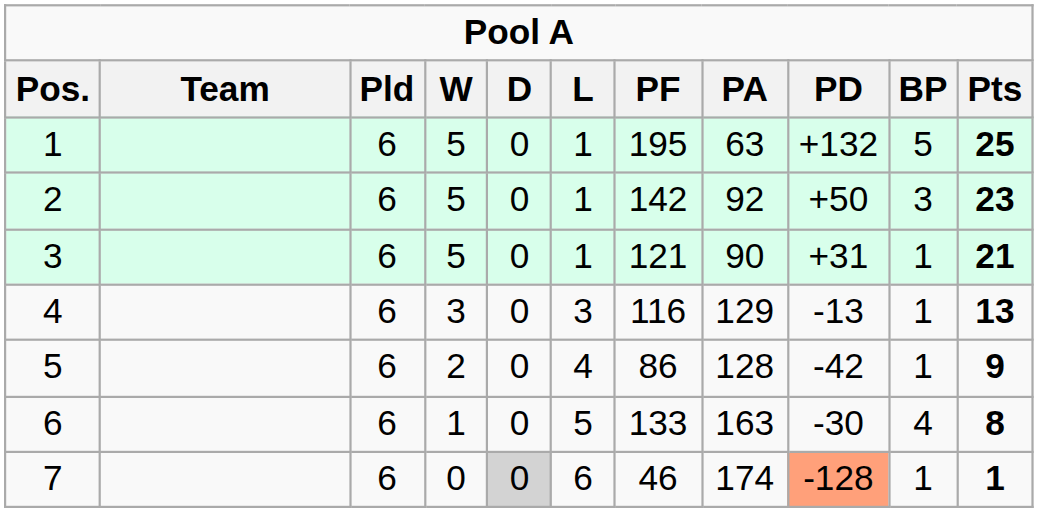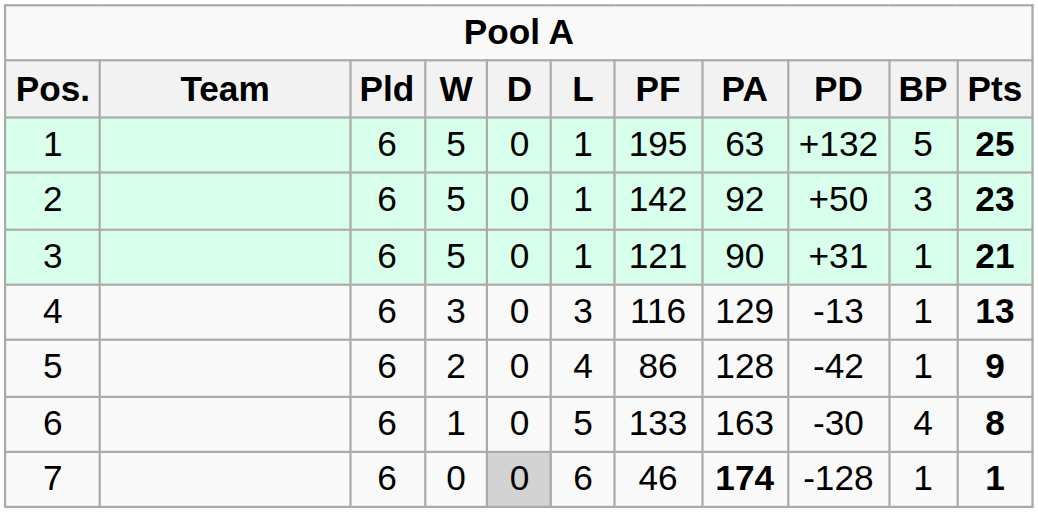(745, 479) normal -> (745, 479) bold
(838, 479) lightsalmon background -> (838, 479) no background
